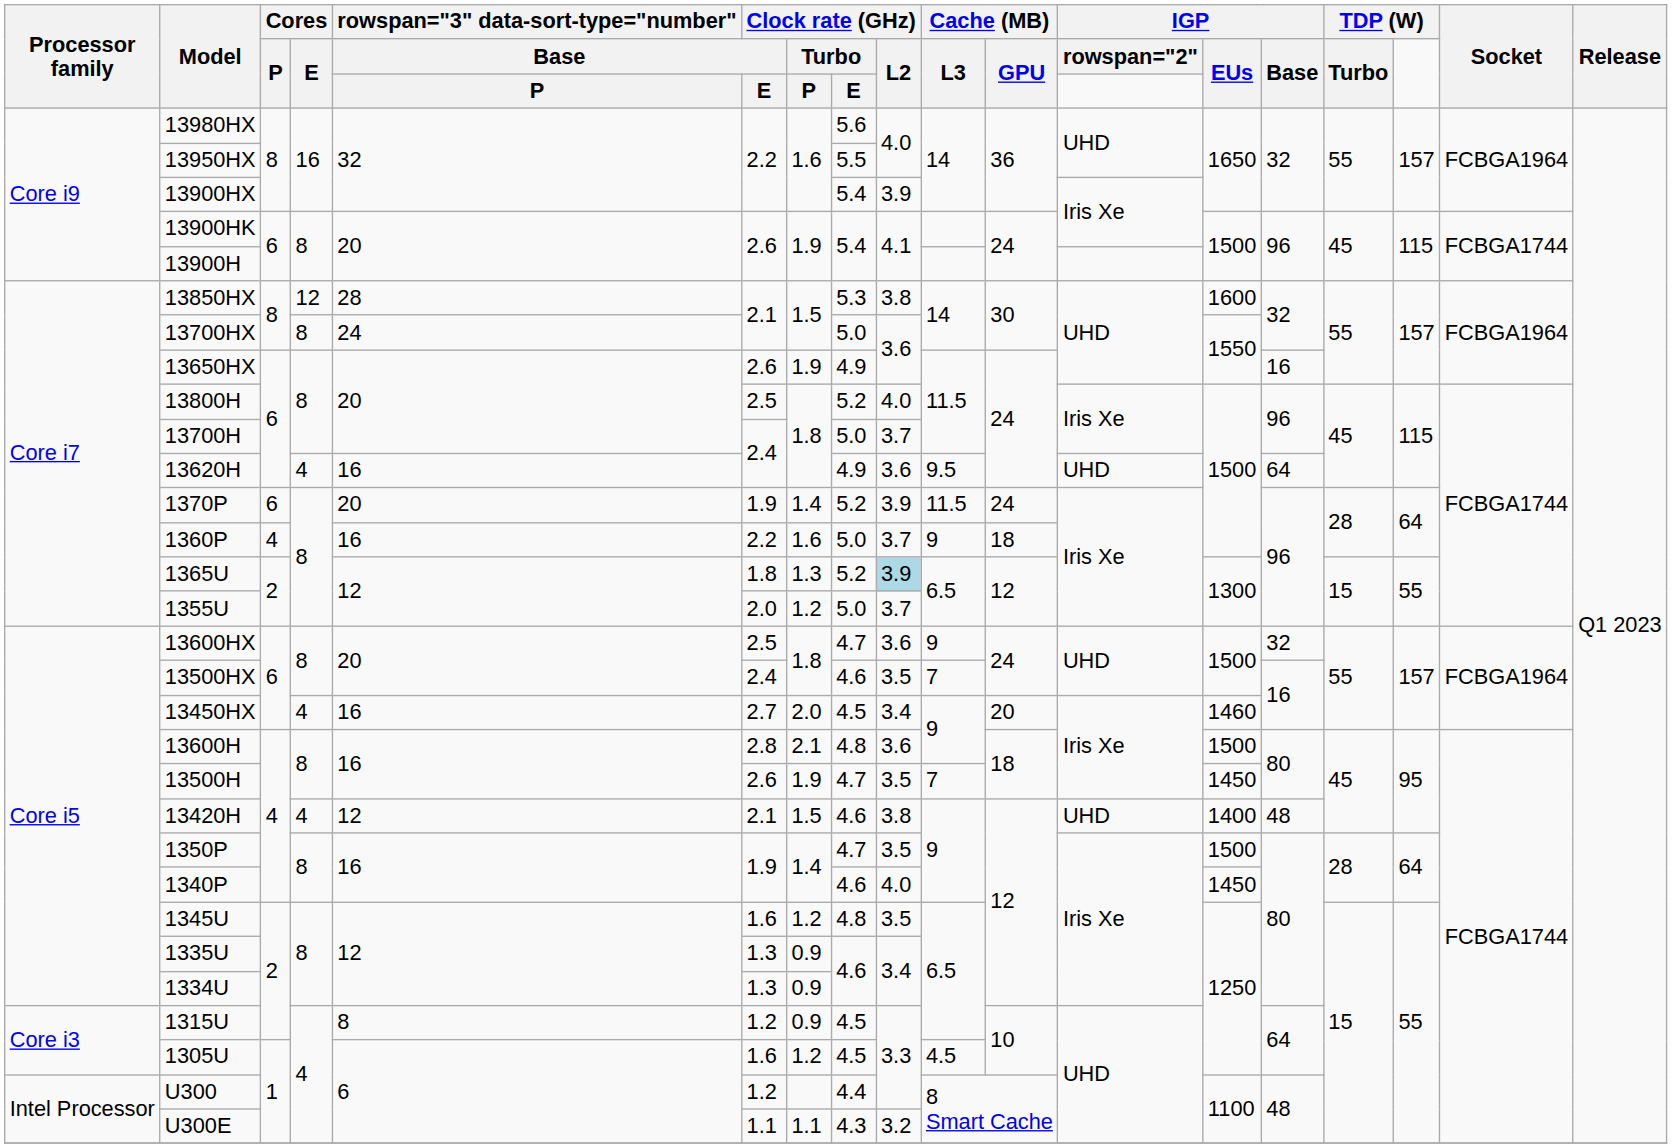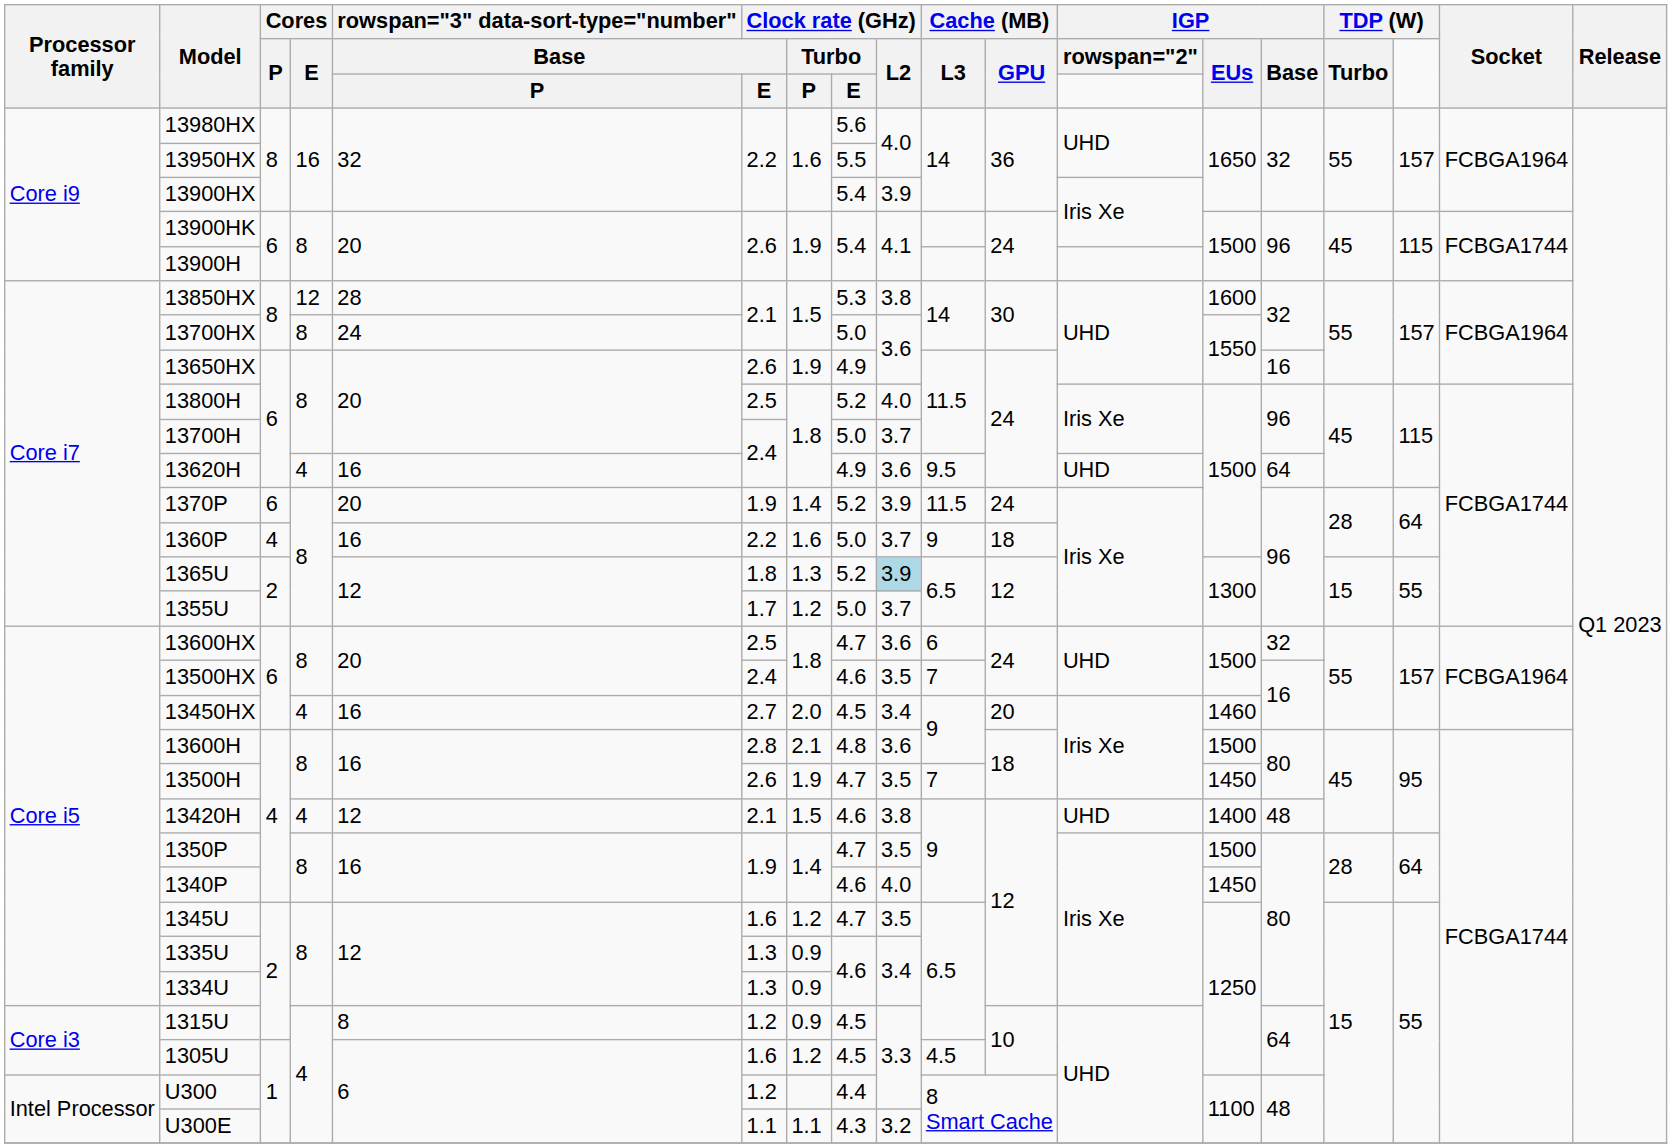(762, 608) 2.0 -> (762, 608) 1.7
(932, 642) 9 -> (932, 642) 6
(851, 919) 4.8 -> (851, 919) 4.7
